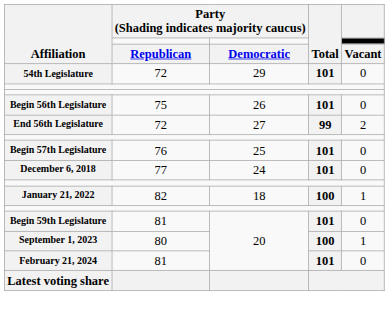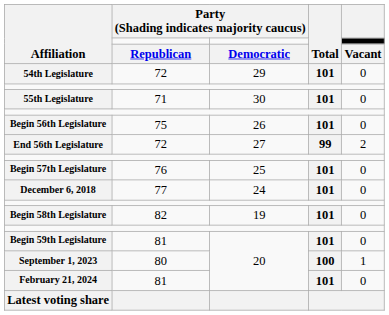+ row: (58, 99)
+ row: (58, 215)
- row: (58, 195)
